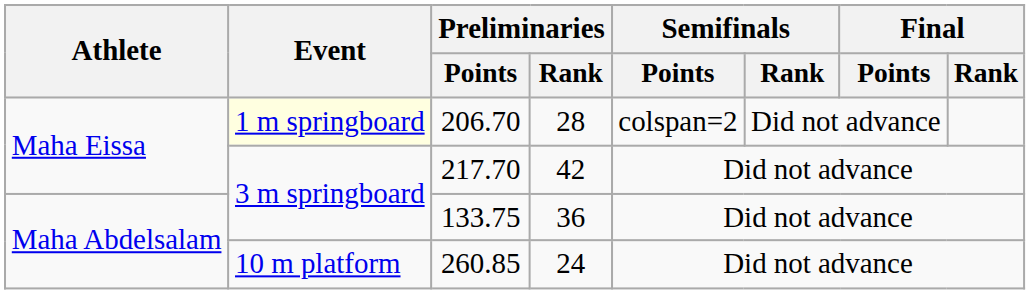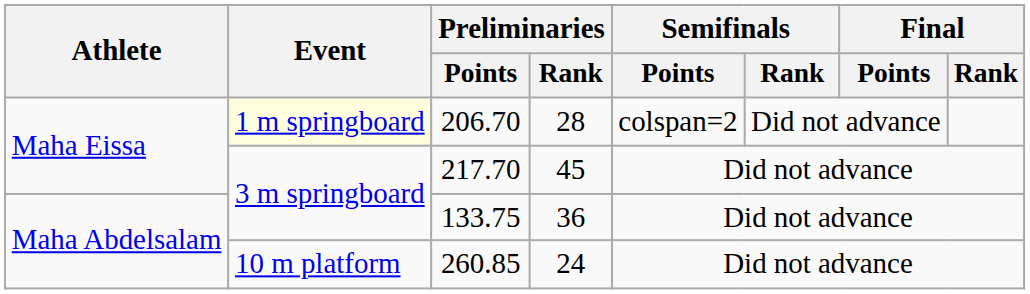(571, 169) 42 -> (571, 169) 45
